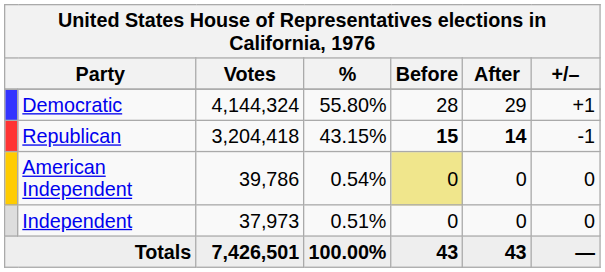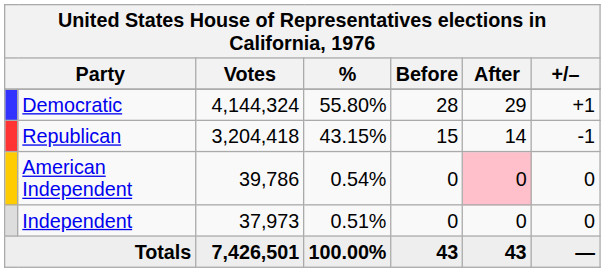(447, 136) bold -> (447, 136) normal
(516, 136) bold -> (516, 136) normal
(453, 179) khaki background -> (453, 179) no background
(521, 179) no background -> (521, 179) pink background
